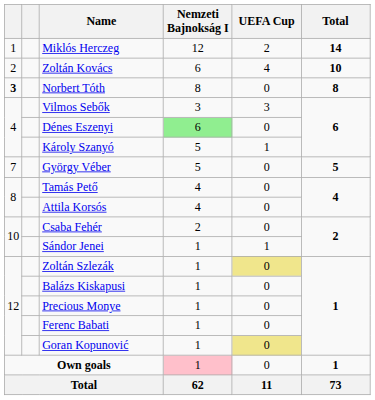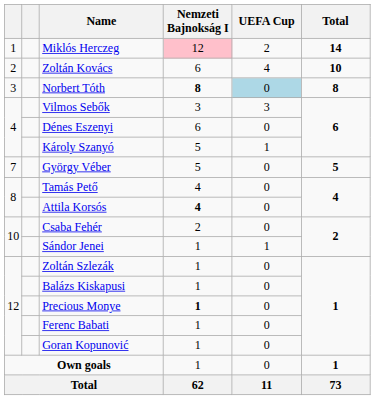(198, 48) no background -> (198, 48) pink background
(13, 88) bold -> (13, 88) normal
(198, 88) normal -> (198, 88) bold
(267, 88) no background -> (267, 88) lightblue background
(198, 127) lightgreen background -> (198, 127) no background
(198, 207) normal -> (198, 207) bold
(267, 266) khaki background -> (267, 266) no background
(198, 305) normal -> (198, 305) bold
(267, 345) khaki background -> (267, 345) no background
(198, 365) pink background -> (198, 365) no background
